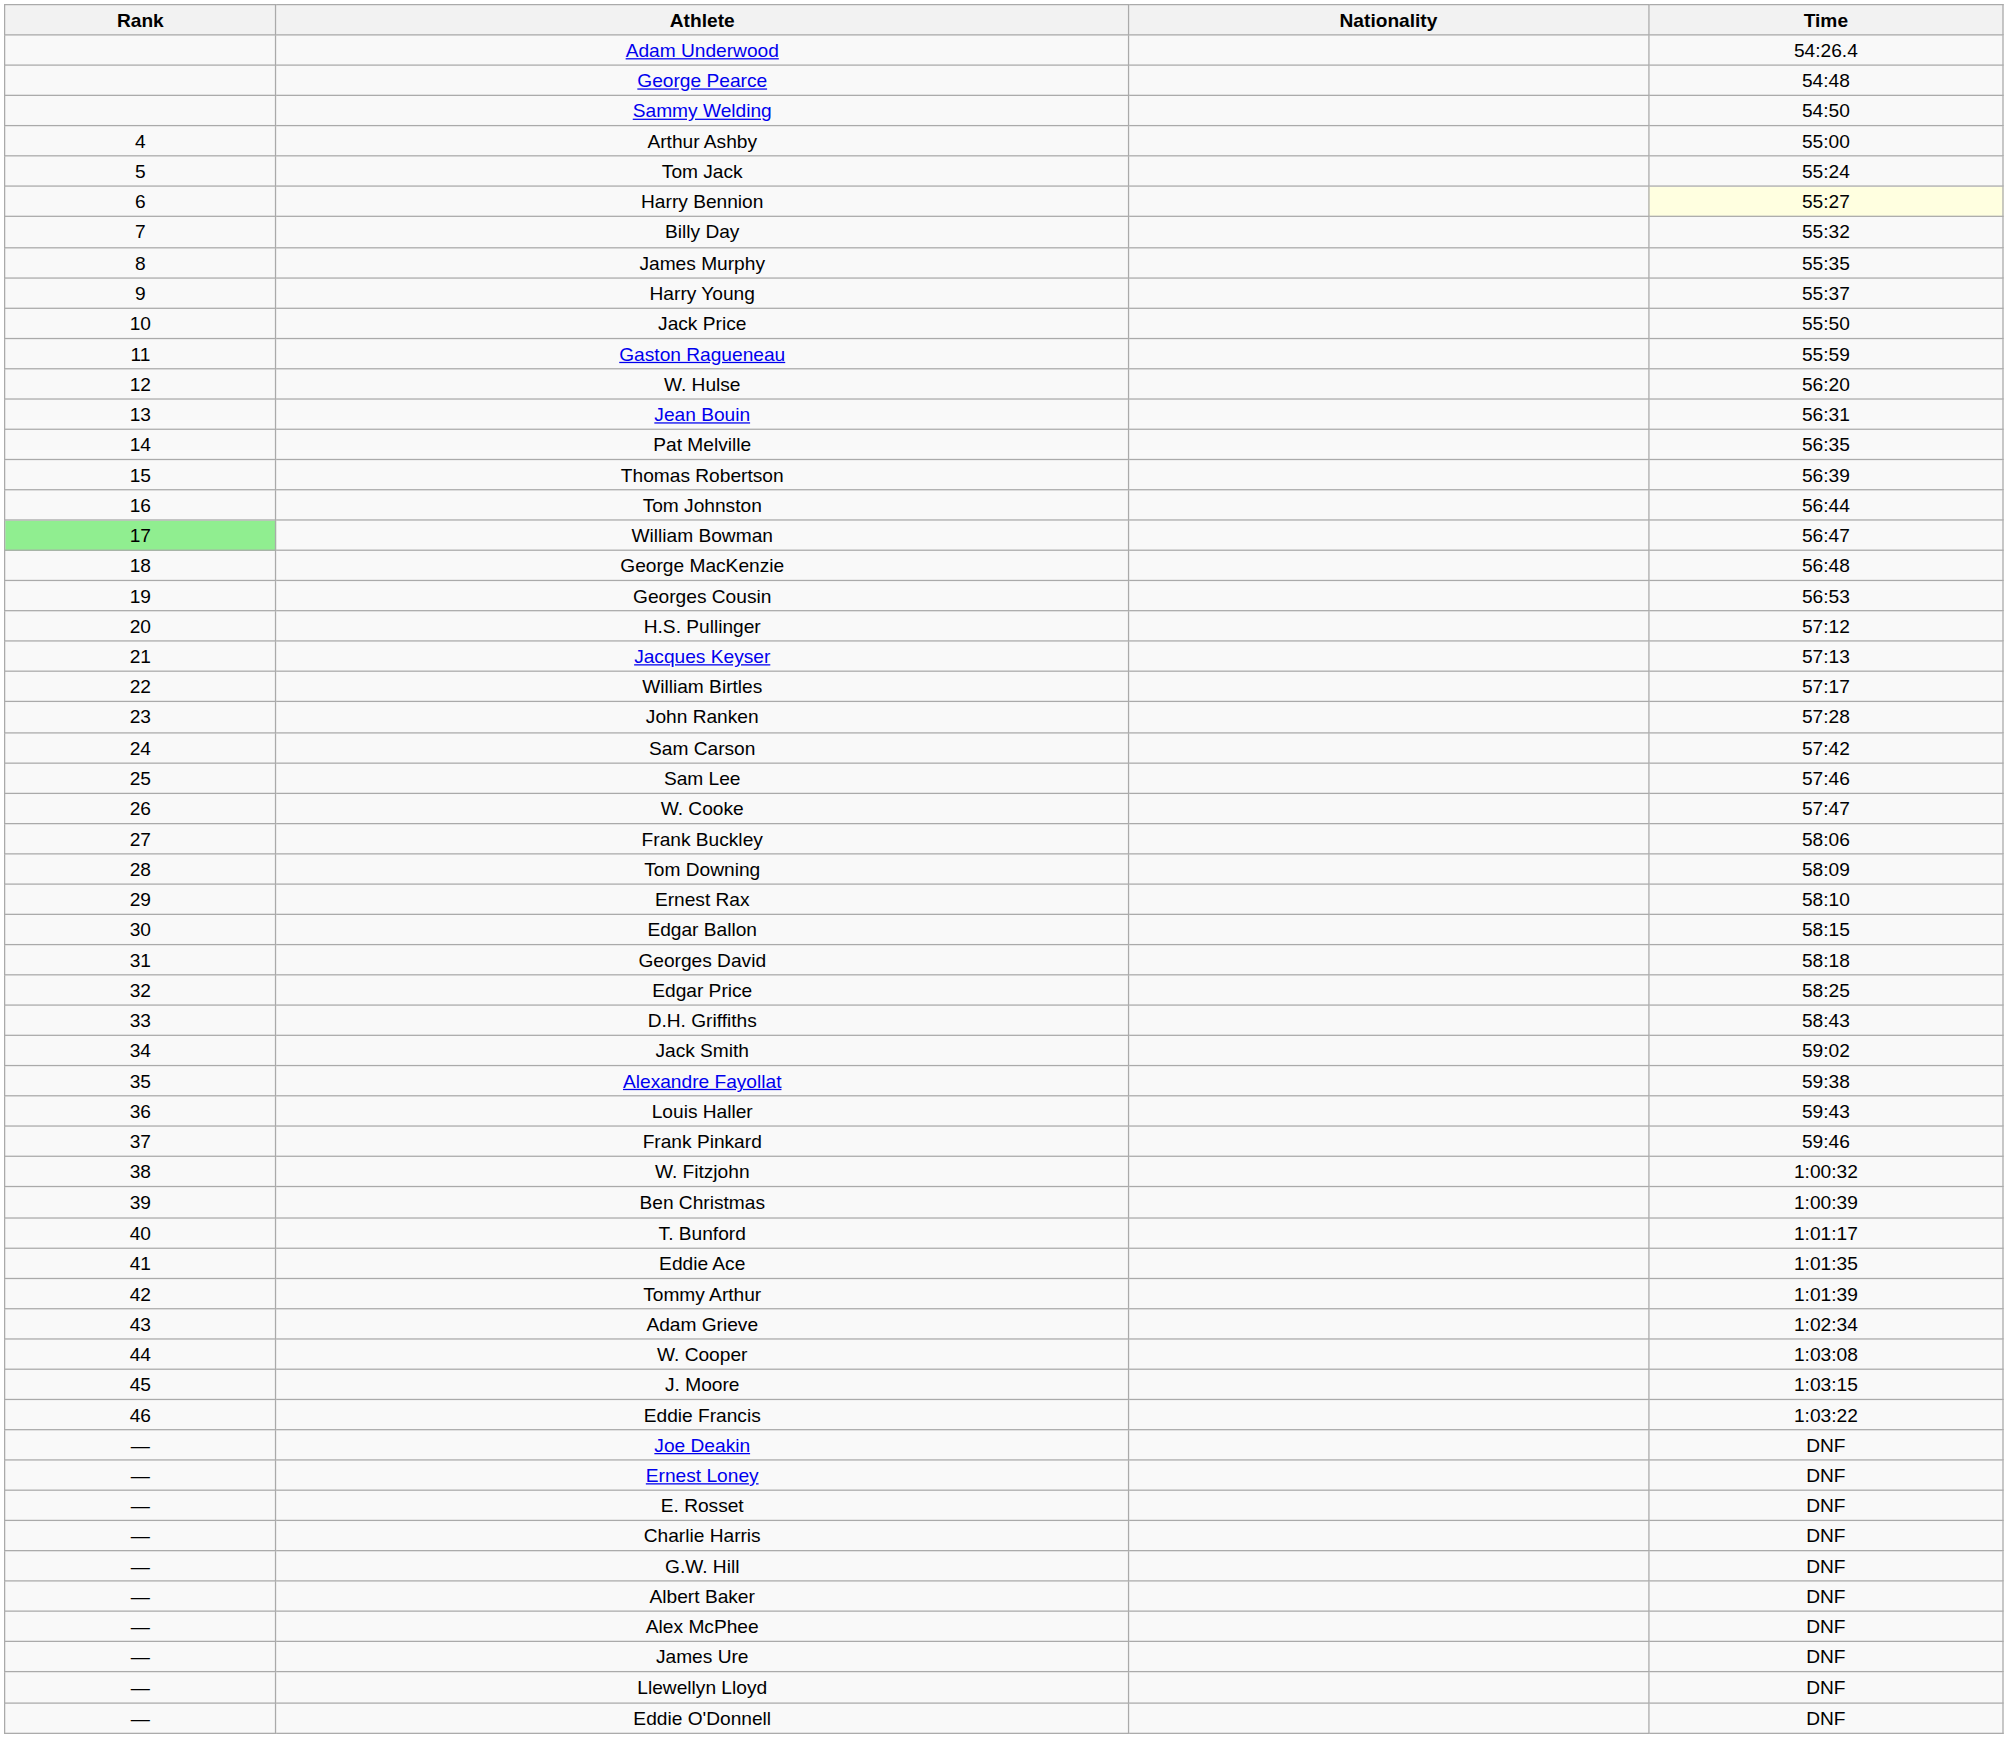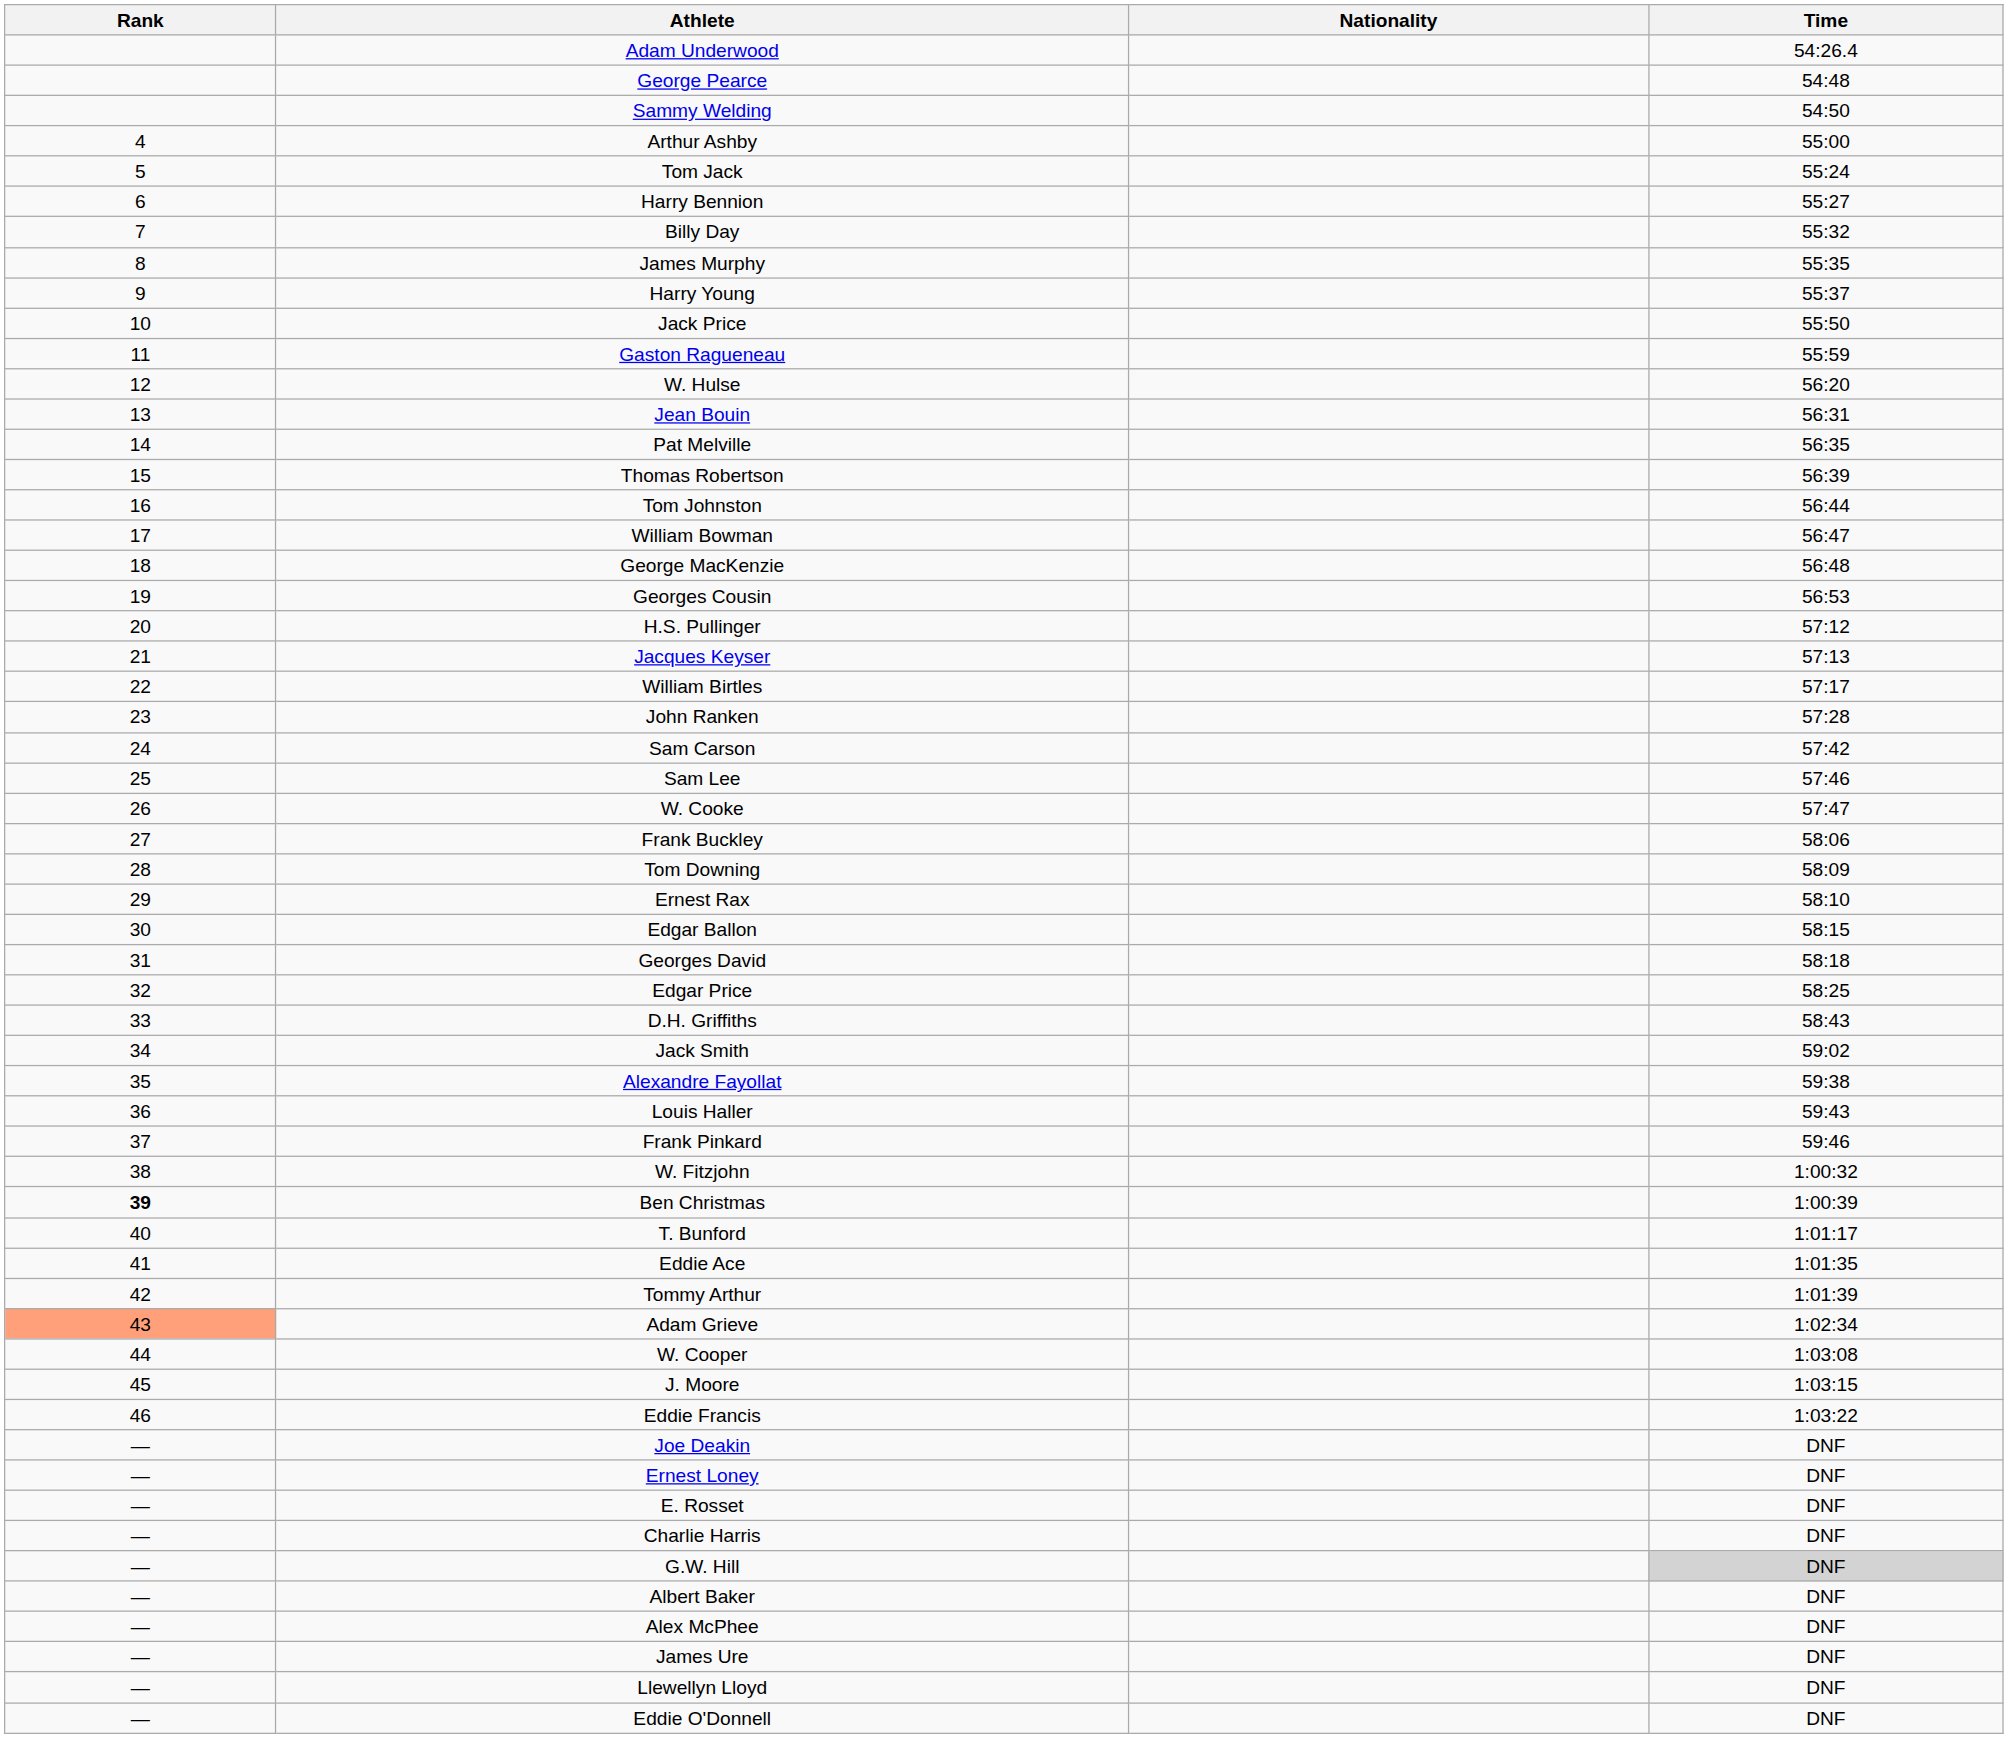(1826, 202) lightyellow background -> (1826, 202) no background
(140, 535) lightgreen background -> (140, 535) no background
(140, 1202) normal -> (140, 1202) bold
(140, 1324) no background -> (140, 1324) lightsalmon background
(1826, 1566) no background -> (1826, 1566) lightgrey background
